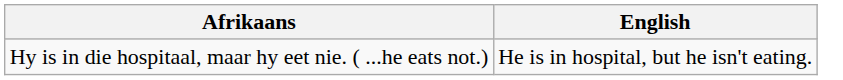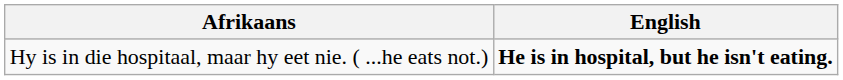(655, 56) normal -> (665, 56) bold
